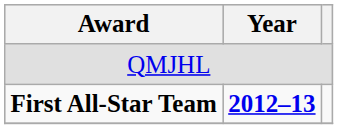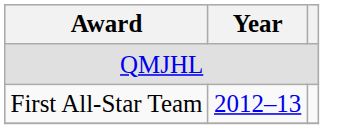(114, 103) bold -> (106, 103) normal
(272, 103) bold -> (258, 103) normal
